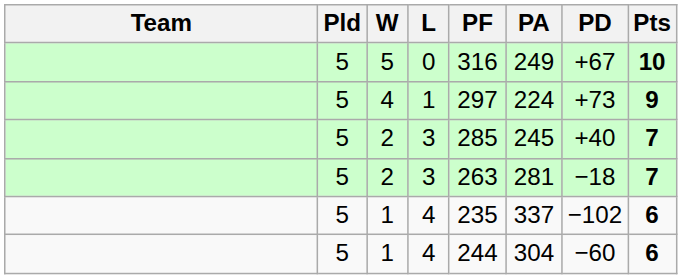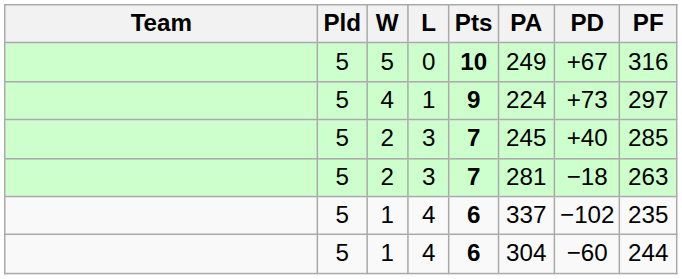columns swapped: (477, 23) <-> (652, 23)
